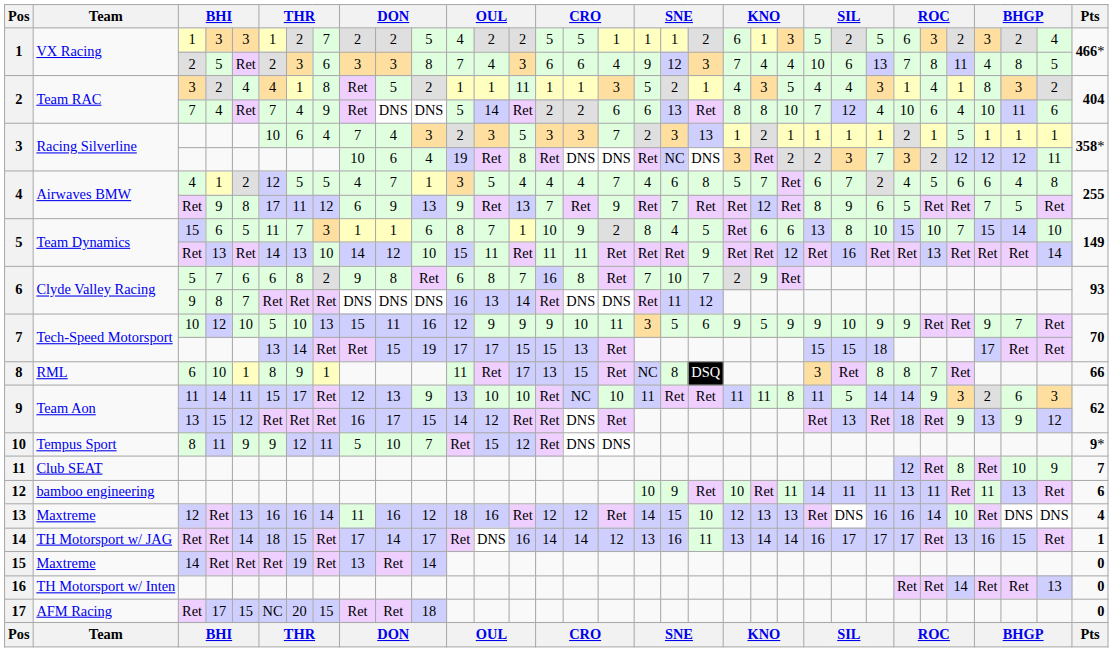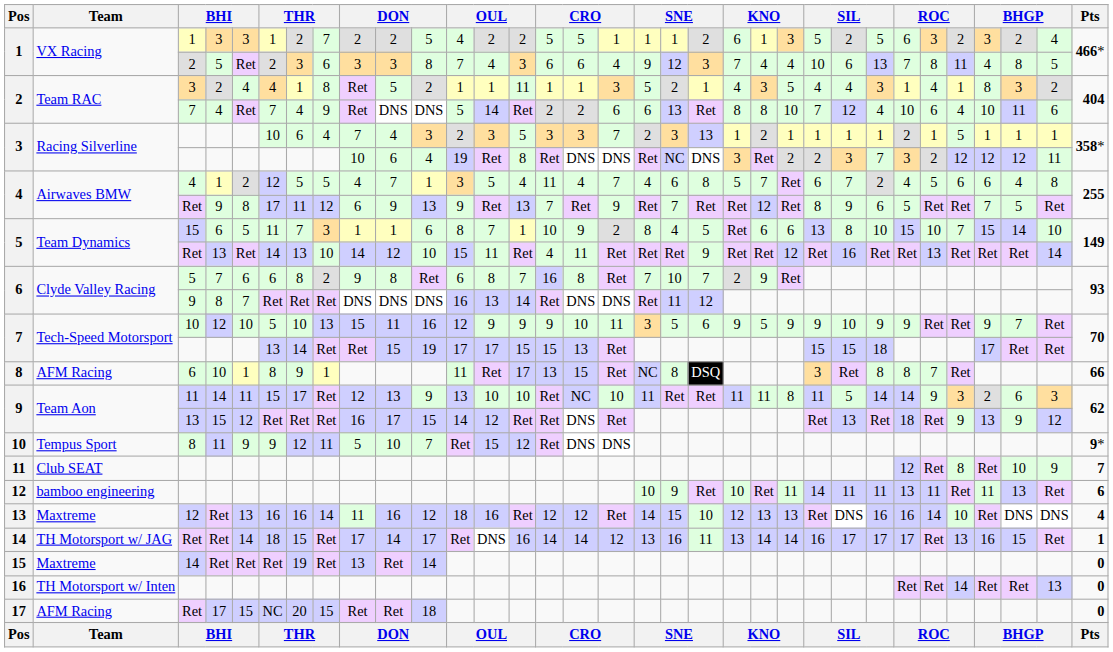(550, 182) 4 -> (550, 182) 11
(550, 253) 11 -> (550, 253) 4
(52, 372) RML -> (74, 372) AFM Racing
